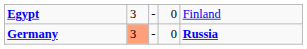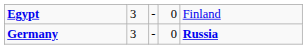(133, 34) lightsalmon background -> (133, 34) no background
